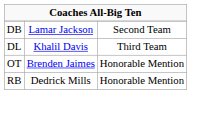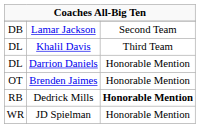+ row: (63, 64)
(142, 81) normal -> (148, 98) bold
+ row: (63, 115)
